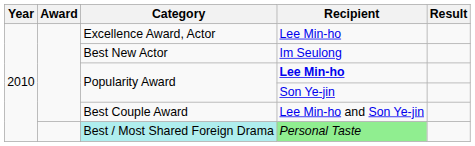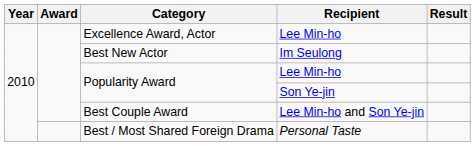(312, 72) bold -> (310, 72) normal
(179, 131) paleturquoise background -> (179, 131) no background
(320, 131) lightgreen background -> (320, 131) no background
